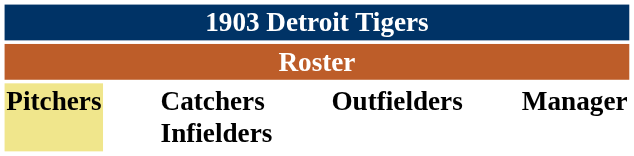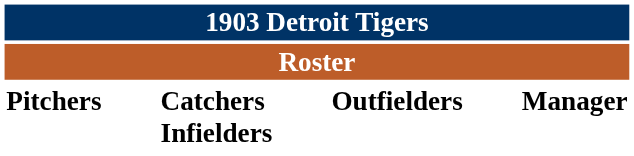(54, 100) khaki background -> (54, 100) no background
